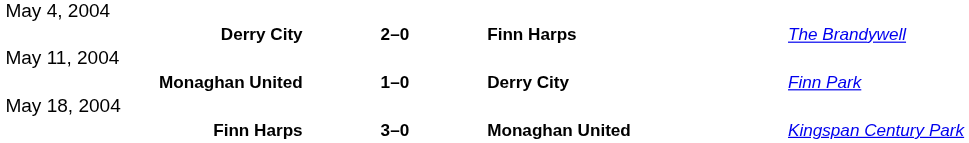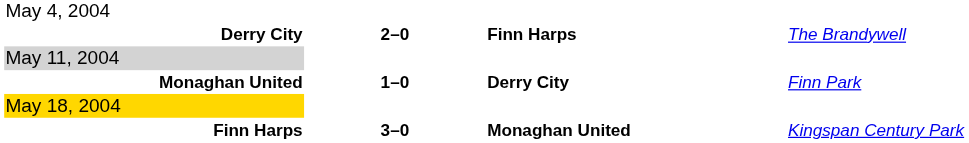(62, 58) no background -> (62, 58) lightgrey background
(63, 105) no background -> (63, 105) gold background
